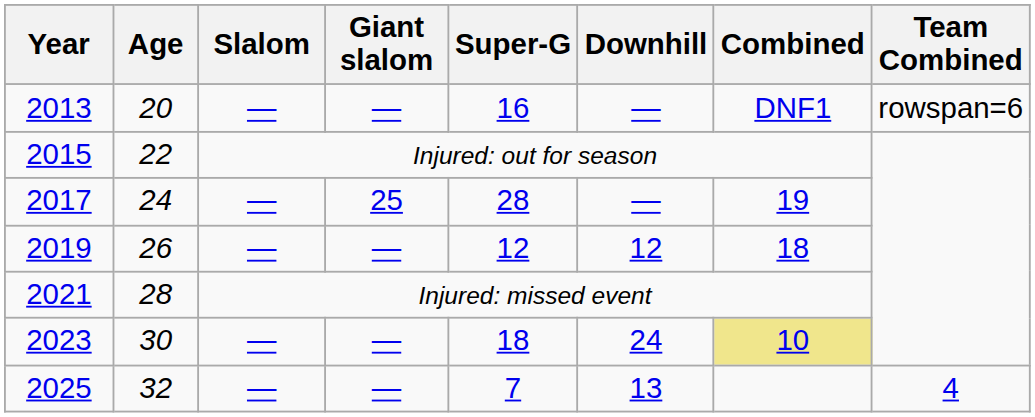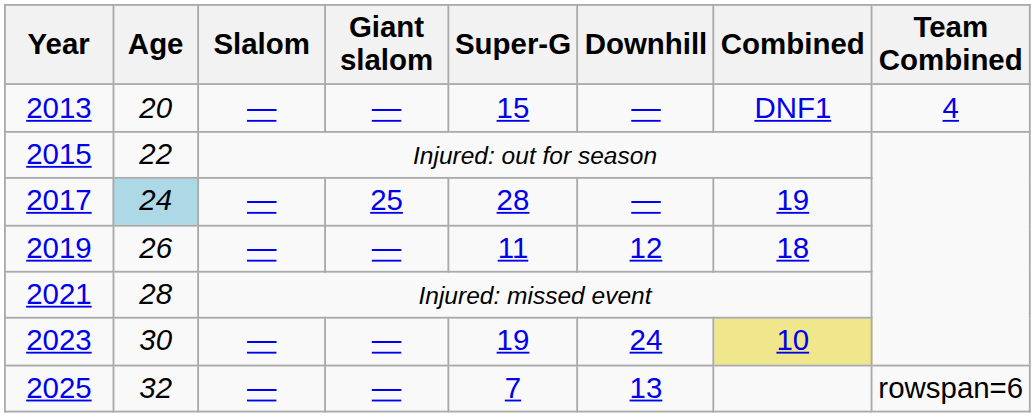(513, 107) 16 -> (513, 107) 15
(951, 107) rowspan=6 -> (951, 107) 4
(156, 201) no background -> (156, 201) lightblue background
(513, 247) 12 -> (513, 247) 11
(513, 341) 18 -> (513, 341) 19
(951, 387) 4 -> (951, 387) rowspan=6
